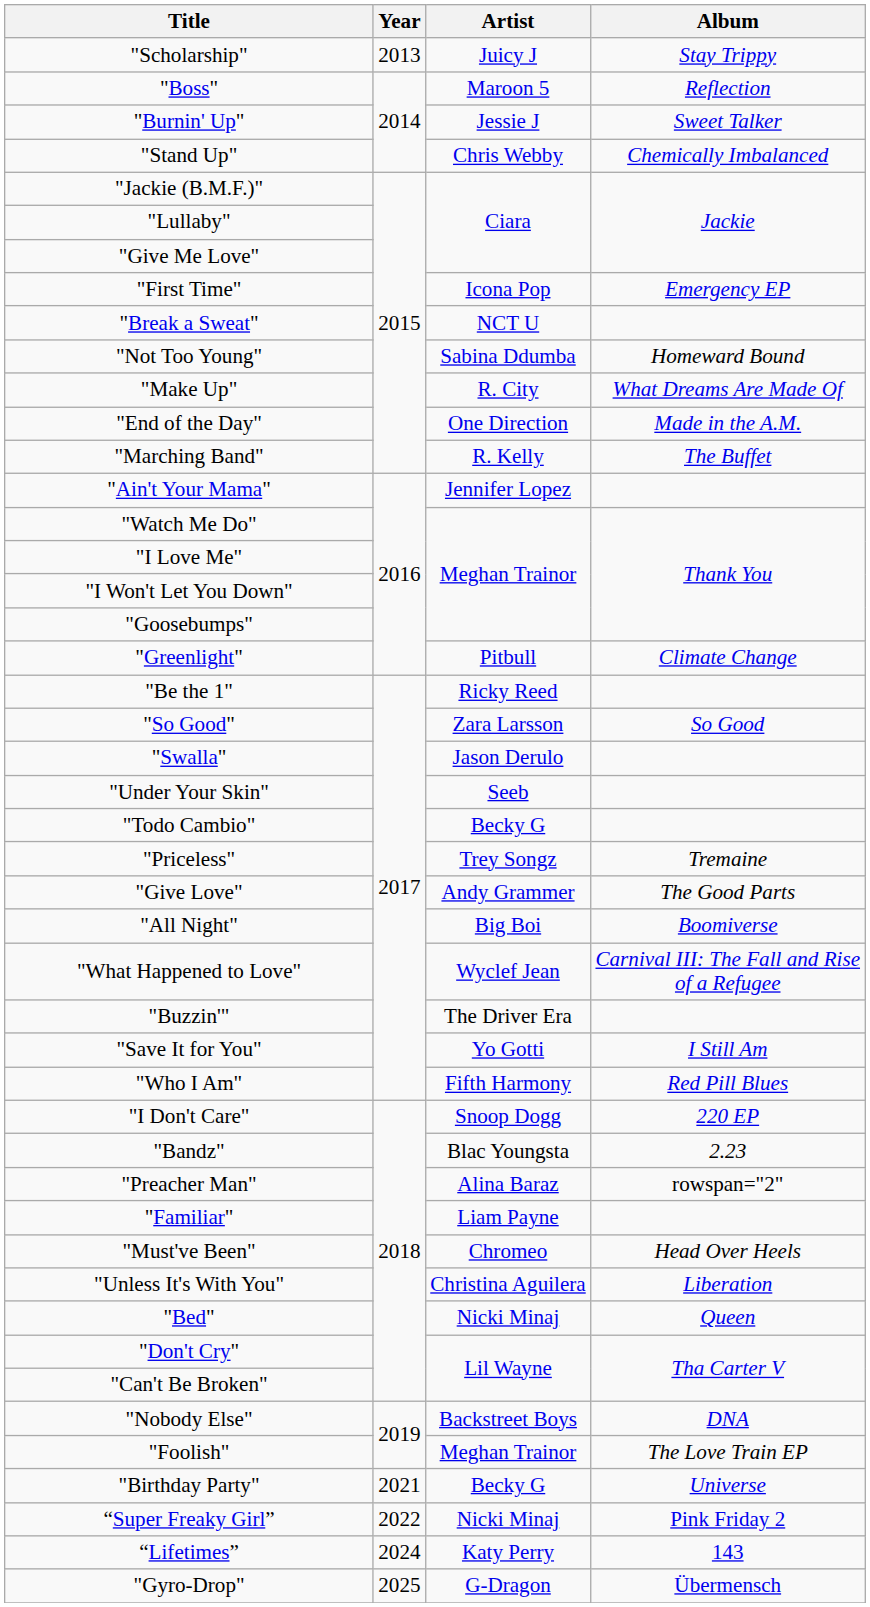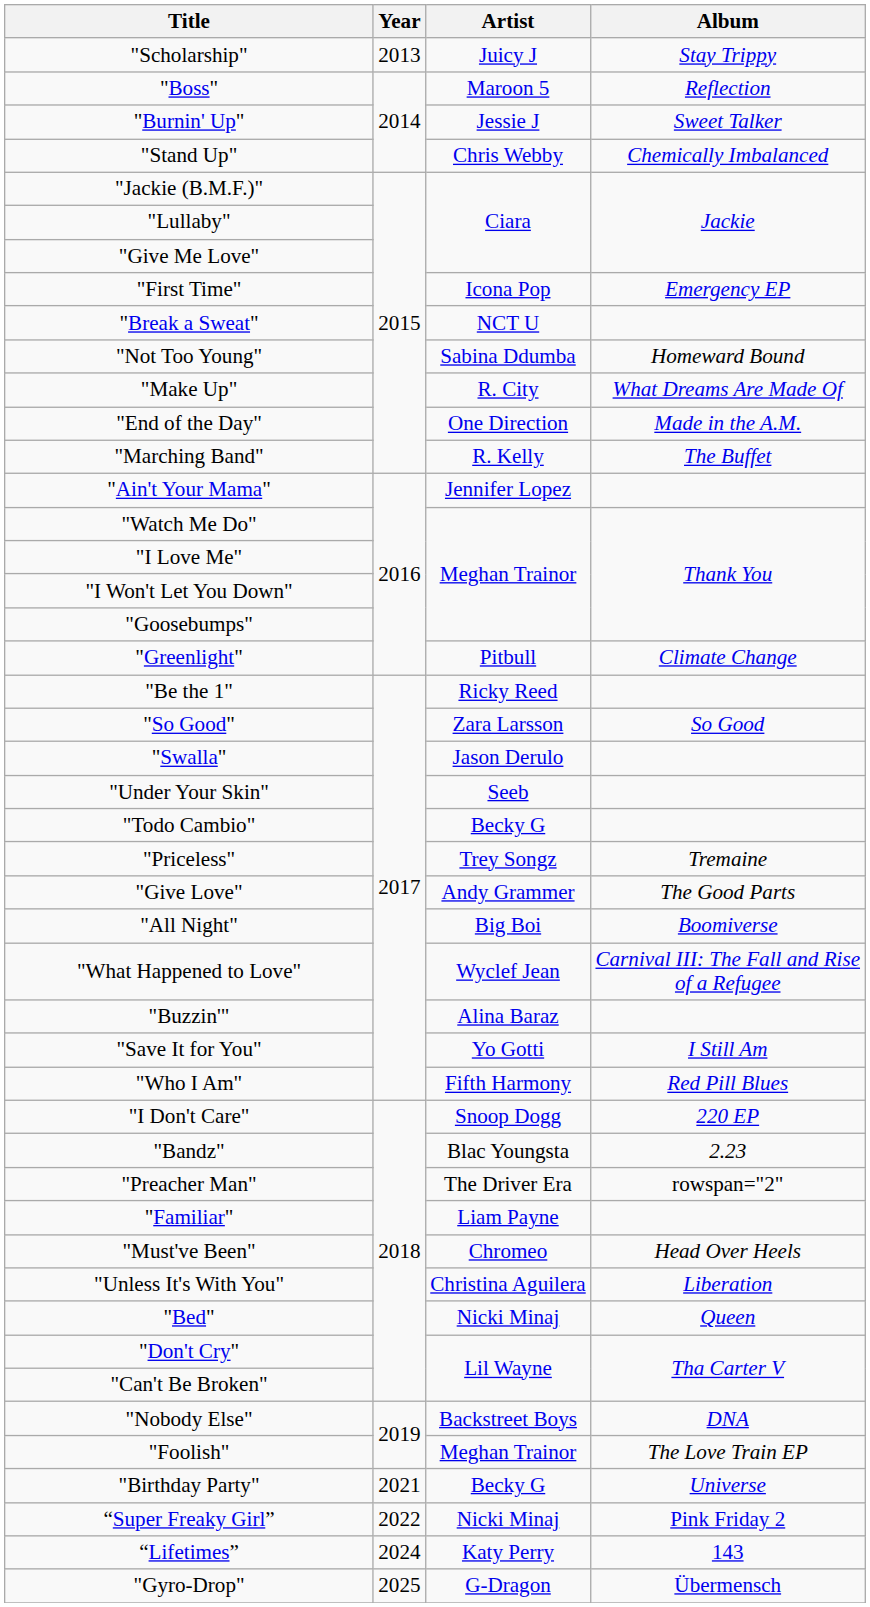(508, 1016) The Driver Era -> (508, 1016) Alina Baraz
(508, 1183) Alina Baraz -> (508, 1183) The Driver Era
